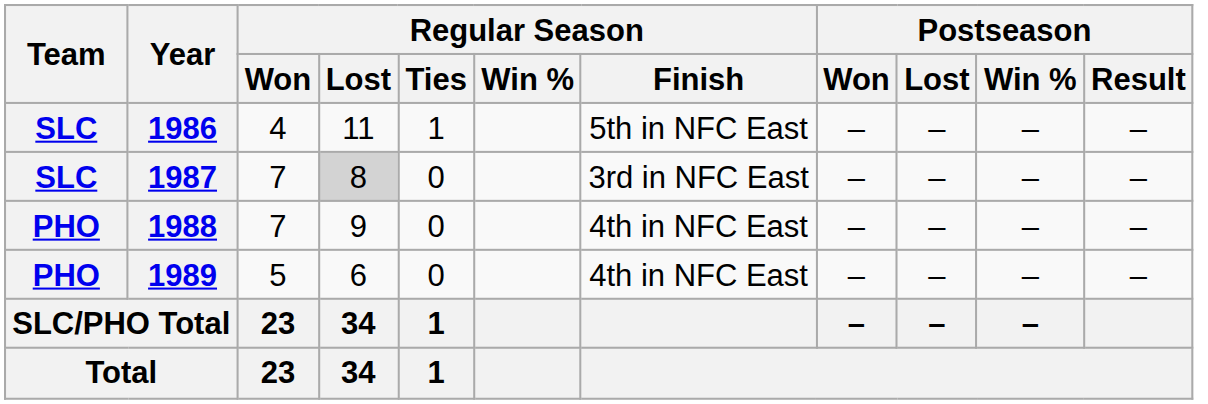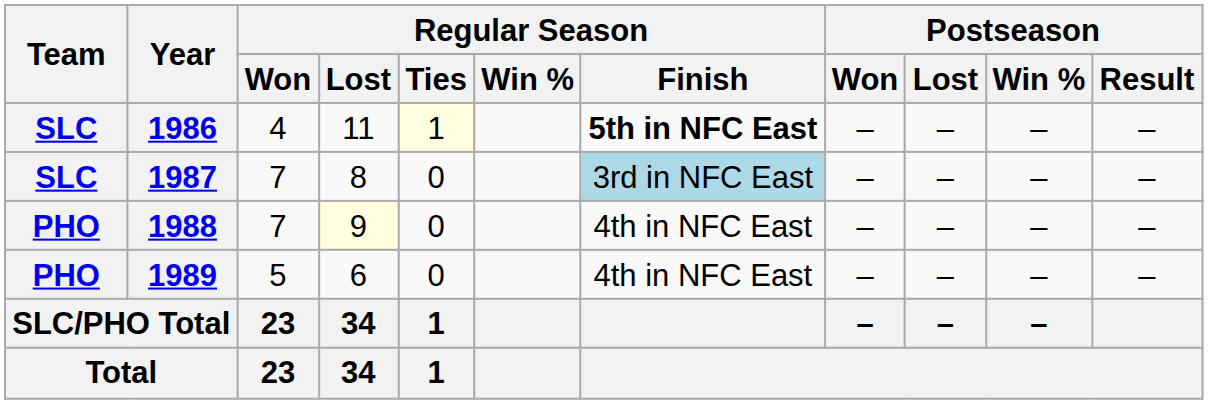(436, 128) no background -> (436, 128) lightyellow background
(699, 128) normal -> (703, 128) bold
(358, 177) lightgrey background -> (358, 177) no background
(699, 177) no background -> (703, 177) lightblue background
(358, 226) no background -> (358, 226) lightyellow background
